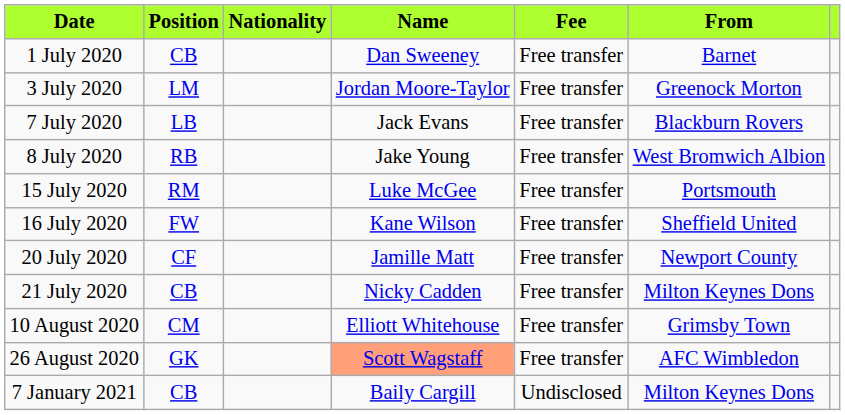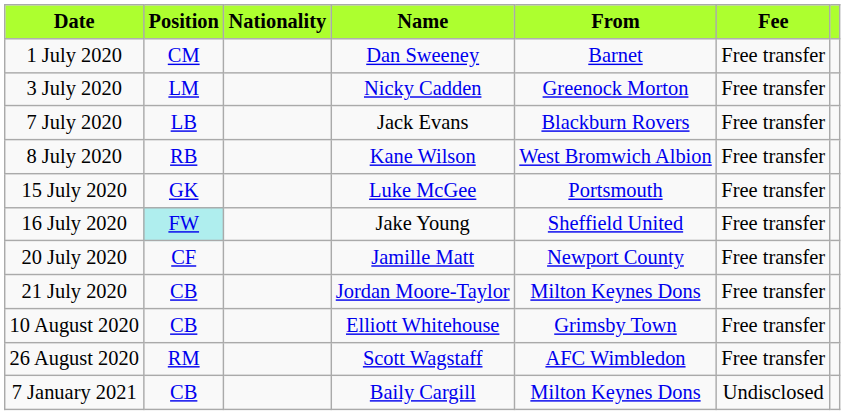columns swapped: (729, 21) <-> (571, 21)
(184, 55) CB -> (184, 55) CM
(423, 89) Jordan Moore-Taylor -> (423, 89) Nicky Cadden
(423, 156) Jake Young -> (423, 156) Kane Wilson
(184, 190) RM -> (184, 190) GK
(184, 224) no background -> (184, 224) paleturquoise background
(423, 224) Kane Wilson -> (423, 224) Jake Young
(423, 291) Nicky Cadden -> (423, 291) Jordan Moore-Taylor
(184, 325) CM -> (184, 325) CB
(184, 359) GK -> (184, 359) RM
(423, 359) lightsalmon background -> (423, 359) no background
